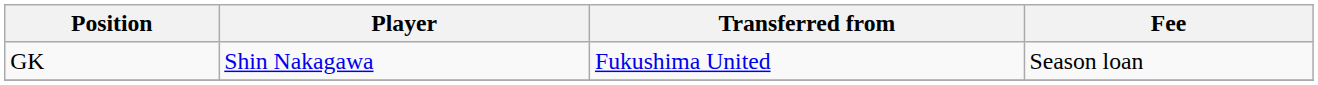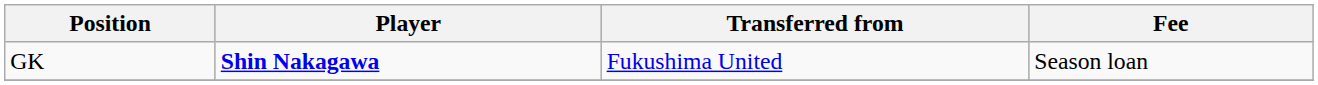(299, 60) normal -> (300, 60) bold
